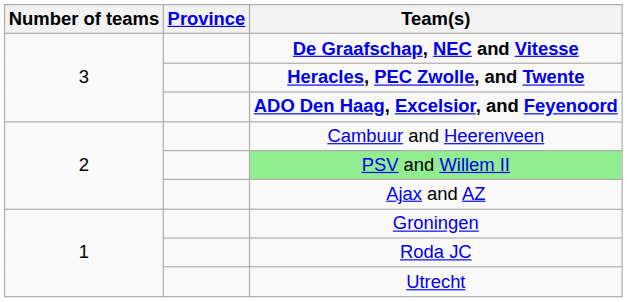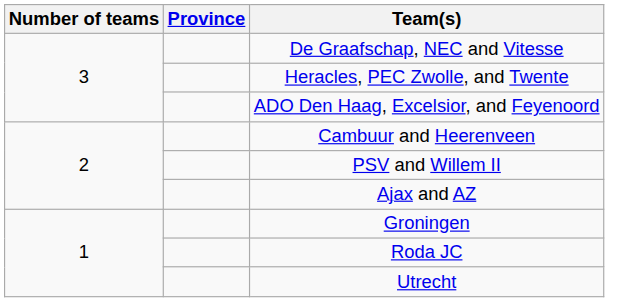(436, 48) bold -> (427, 48) normal
(436, 77) bold -> (427, 77) normal
(436, 106) bold -> (427, 106) normal
(436, 164) lightgreen background -> (427, 164) no background
